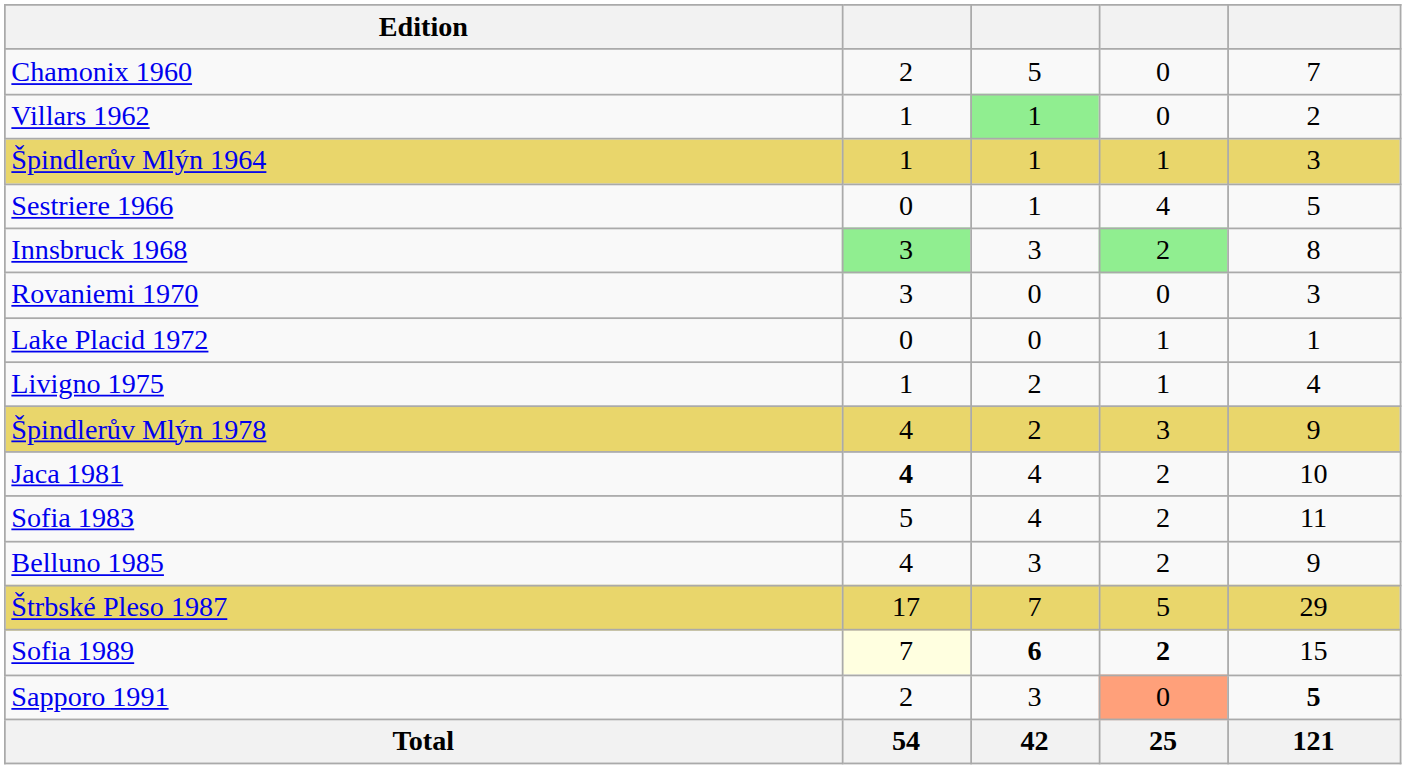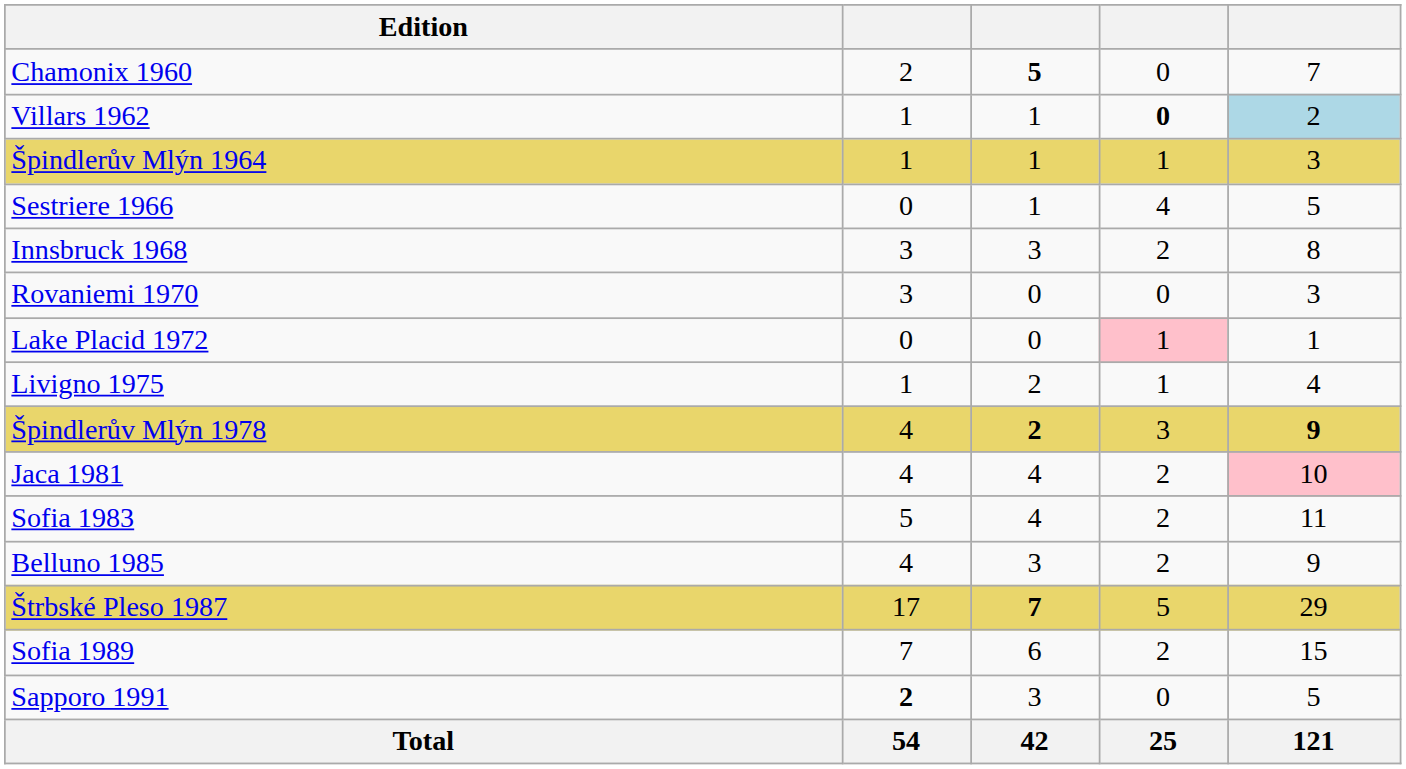(1035, 71) normal -> (1035, 71) bold
(1035, 116) lightgreen background -> (1035, 116) no background
(1163, 116) normal -> (1163, 116) bold
(1314, 116) no background -> (1314, 116) lightblue background
(906, 250) lightgreen background -> (906, 250) no background
(1163, 250) lightgreen background -> (1163, 250) no background
(1163, 339) no background -> (1163, 339) pink background
(1035, 428) normal -> (1035, 428) bold
(1314, 428) normal -> (1314, 428) bold
(906, 473) bold -> (906, 473) normal
(1314, 473) no background -> (1314, 473) pink background
(1035, 607) normal -> (1035, 607) bold
(906, 652) lightyellow background -> (906, 652) no background
(1035, 652) bold -> (1035, 652) normal
(1163, 652) bold -> (1163, 652) normal
(906, 696) normal -> (906, 696) bold
(1163, 696) lightsalmon background -> (1163, 696) no background
(1314, 696) bold -> (1314, 696) normal
